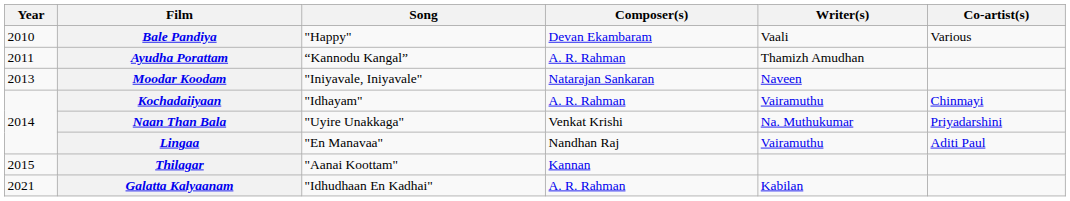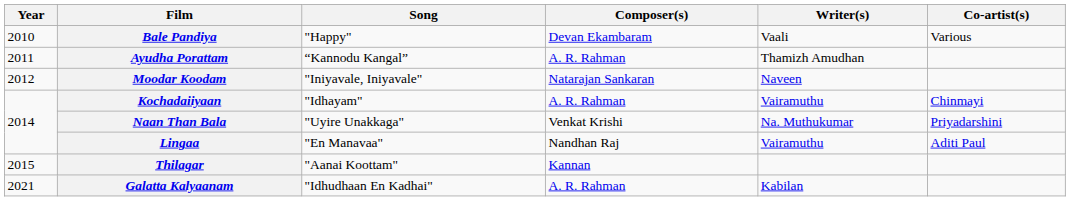(21, 79) 2013 -> (21, 79) 2012
